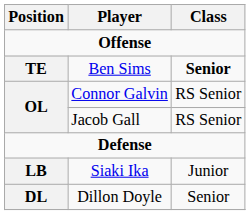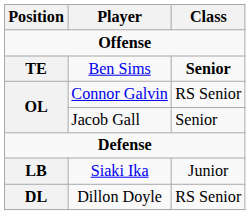(208, 119) RS Senior -> (196, 119) Senior
(208, 196) Senior -> (208, 196) RS Senior
